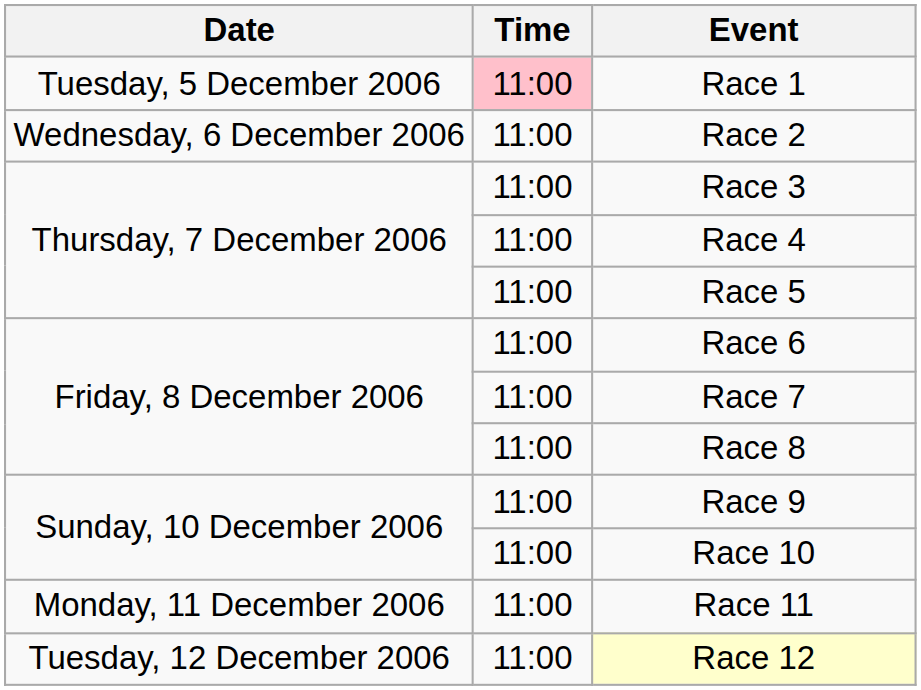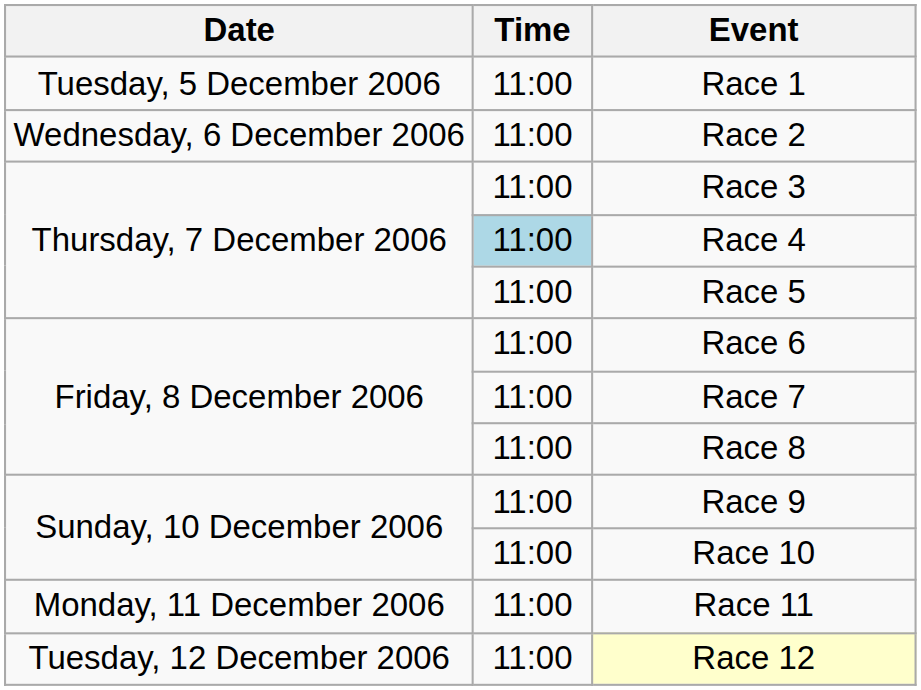(533, 82) pink background -> (533, 82) no background
(533, 239) no background -> (533, 239) lightblue background
